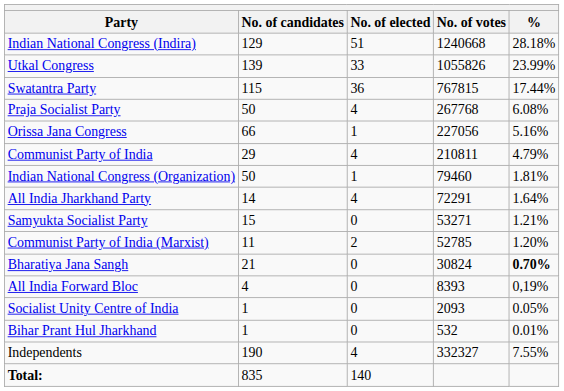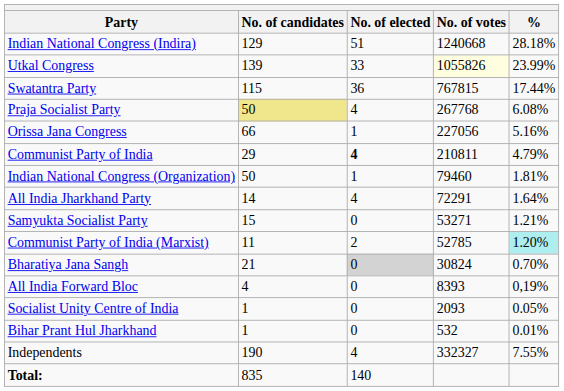(461, 66) no background -> (461, 66) lightyellow background
(248, 110) no background -> (248, 110) khaki background
(354, 154) normal -> (354, 154) bold
(530, 242) no background -> (530, 242) paleturquoise background
(354, 264) no background -> (354, 264) lightgrey background
(532, 264) bold -> (530, 264) normal
